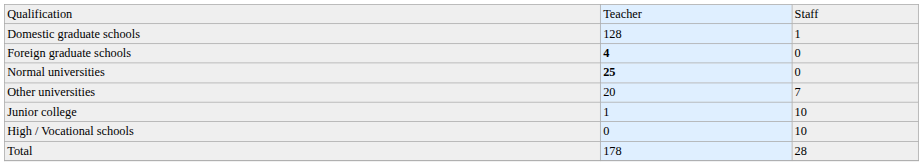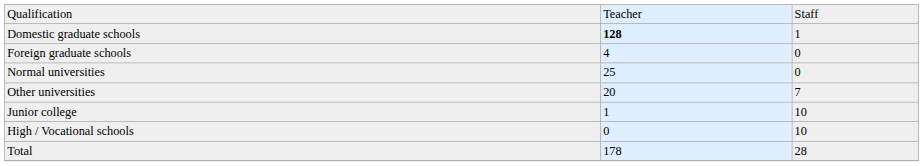(612, 33) normal -> (612, 33) bold
(606, 53) bold -> (606, 53) normal
(609, 72) bold -> (609, 72) normal
